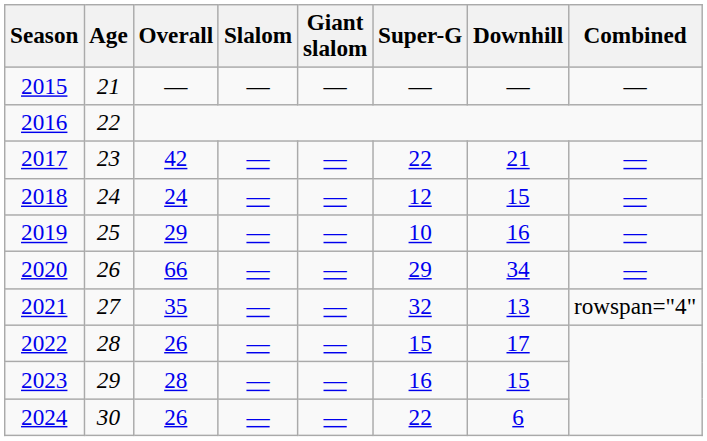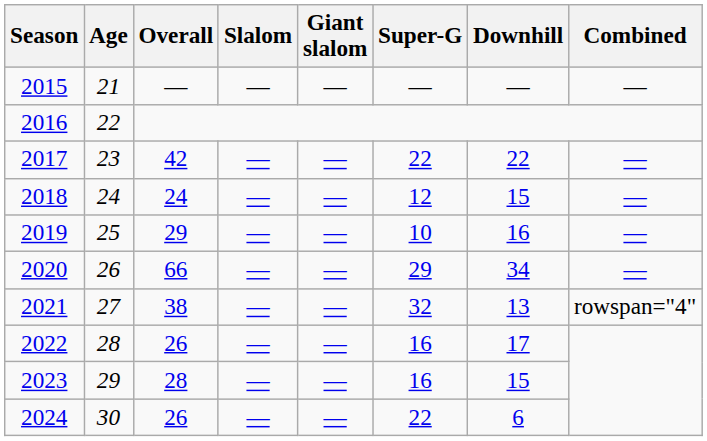(518, 159) 21 -> (518, 159) 22
(176, 306) 35 -> (176, 306) 38
(420, 343) 15 -> (420, 343) 16
